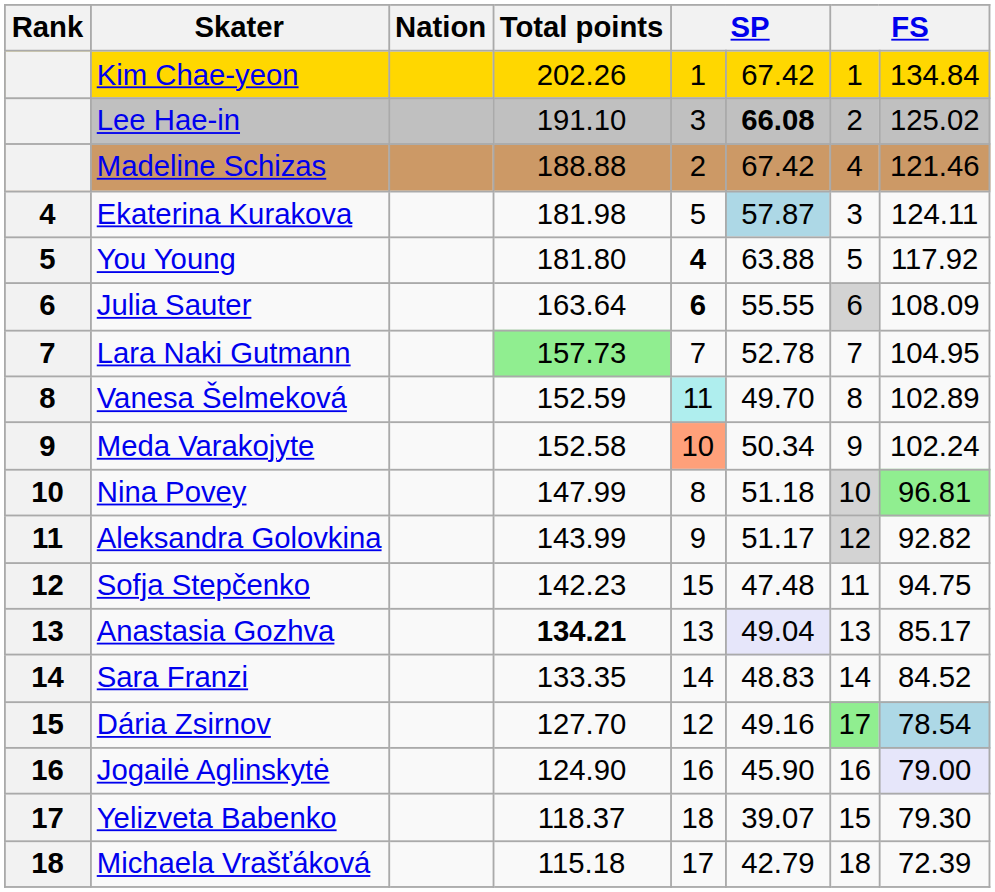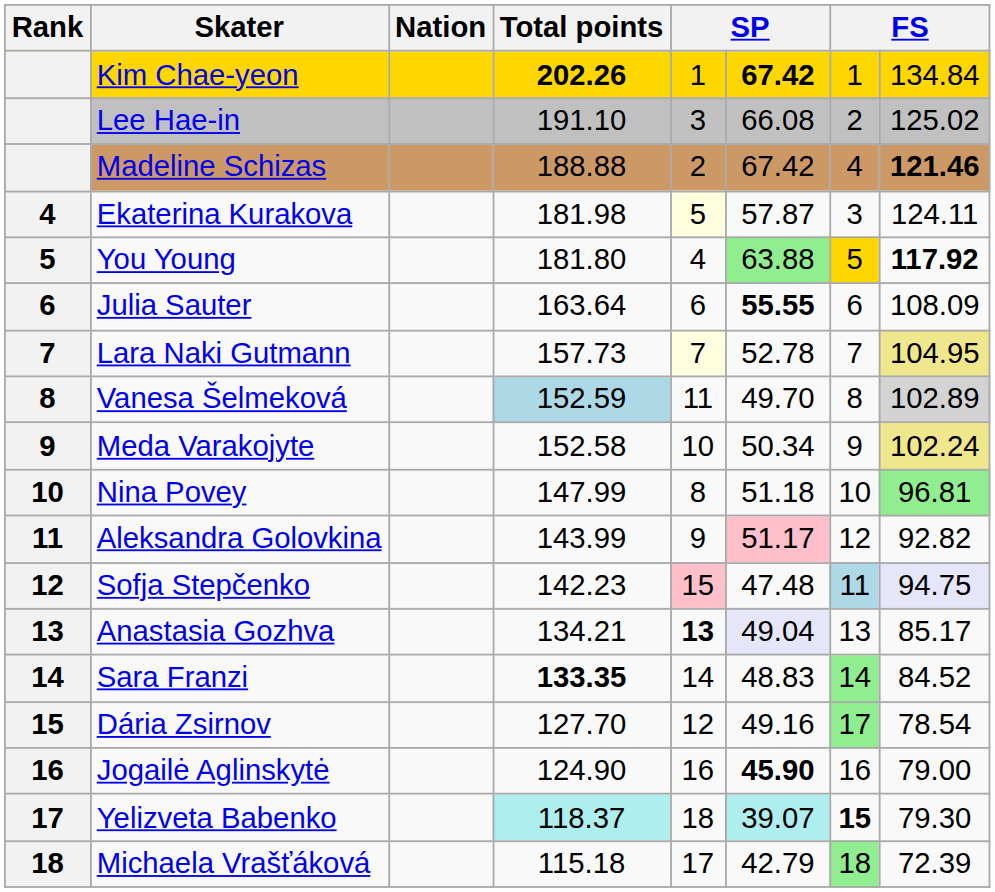(582, 74) normal -> (582, 74) bold
(778, 74) normal -> (778, 74) bold
(778, 120) bold -> (778, 120) normal
(935, 167) normal -> (935, 167) bold
(698, 213) no background -> (698, 213) lightyellow background
(778, 213) lightblue background -> (778, 213) no background
(698, 259) bold -> (698, 259) normal
(778, 259) no background -> (778, 259) lightgreen background
(855, 259) no background -> (855, 259) gold background
(935, 259) normal -> (935, 259) bold
(698, 306) bold -> (698, 306) normal
(778, 306) normal -> (778, 306) bold
(855, 306) lightgrey background -> (855, 306) no background
(582, 352) lightgreen background -> (582, 352) no background
(698, 352) no background -> (698, 352) lightyellow background
(935, 352) no background -> (935, 352) khaki background
(582, 399) no background -> (582, 399) lightblue background
(698, 399) paleturquoise background -> (698, 399) no background
(935, 399) no background -> (935, 399) lightgrey background
(698, 445) lightsalmon background -> (698, 445) no background
(935, 445) no background -> (935, 445) khaki background
(855, 492) lightgrey background -> (855, 492) no background
(778, 538) no background -> (778, 538) pink background
(855, 538) lightgrey background -> (855, 538) no background
(698, 584) no background -> (698, 584) pink background
(855, 584) no background -> (855, 584) lightblue background
(935, 584) no background -> (935, 584) lavender background
(582, 631) bold -> (582, 631) normal
(698, 631) normal -> (698, 631) bold
(582, 677) normal -> (582, 677) bold
(855, 677) no background -> (855, 677) lightgreen background
(935, 724) lightblue background -> (935, 724) no background
(778, 770) normal -> (778, 770) bold
(935, 770) lavender background -> (935, 770) no background
(582, 817) no background -> (582, 817) paleturquoise background
(778, 817) no background -> (778, 817) paleturquoise background
(855, 817) normal -> (855, 817) bold
(855, 863) no background -> (855, 863) lightgreen background
